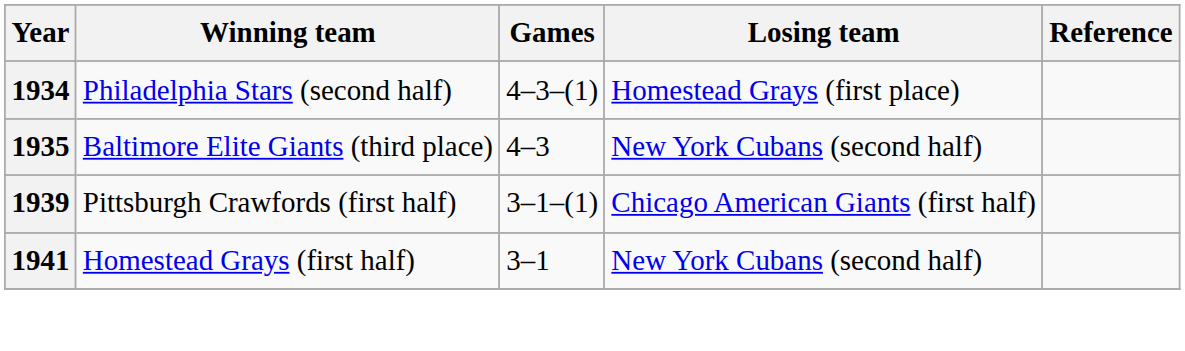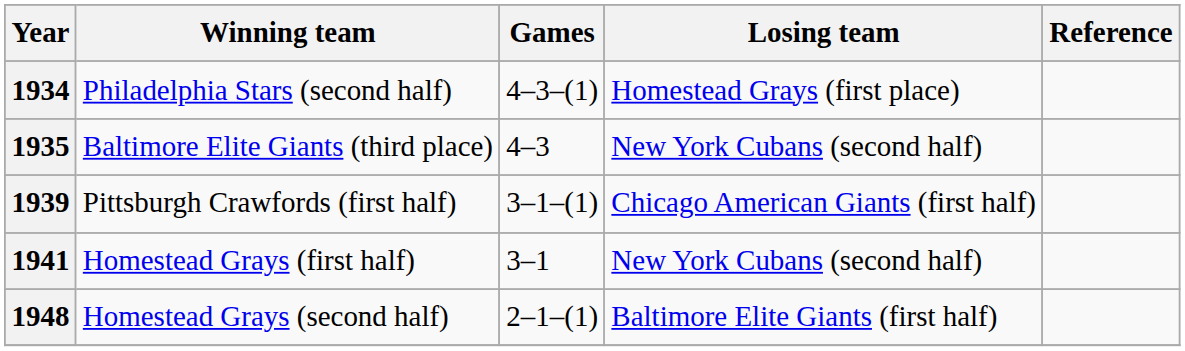+ row: (41, 316)
